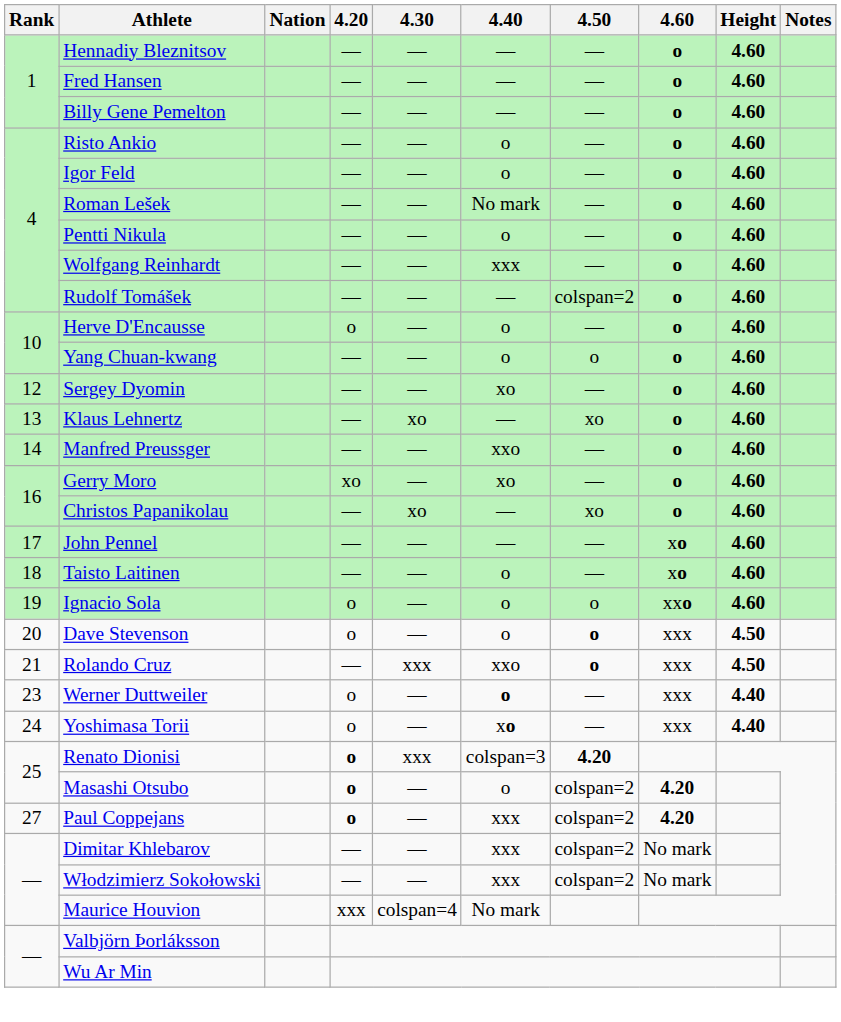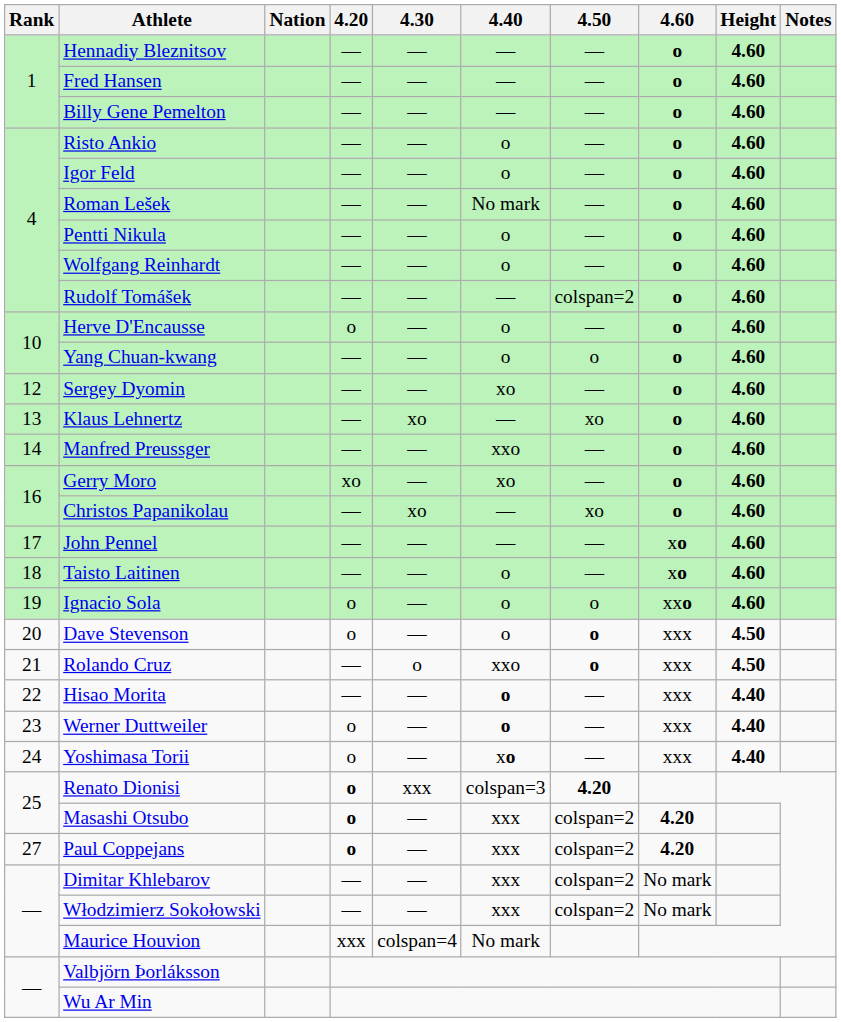(506, 265) xxx -> (506, 265) o
(417, 664) xxx -> (417, 664) o
+ row: (115, 695)
(506, 787) o -> (506, 818) xxx
